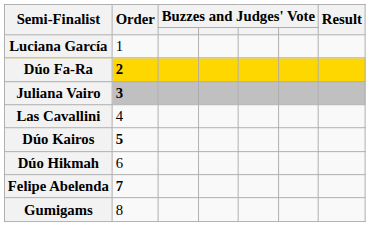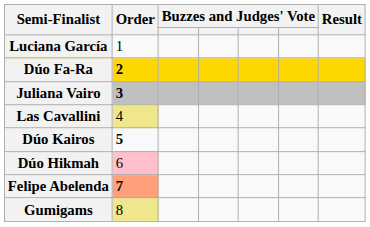(119, 116) no background -> (119, 116) khaki background
(119, 163) no background -> (119, 163) pink background
(119, 186) no background -> (119, 186) lightsalmon background
(119, 209) no background -> (119, 209) khaki background
